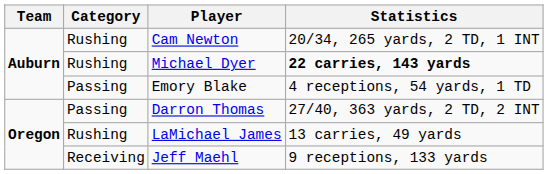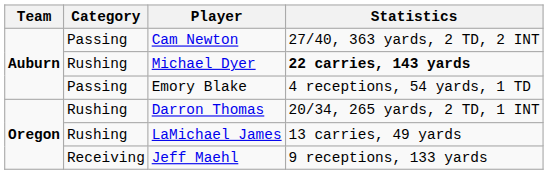(97, 40) Rushing -> (97, 40) Passing
(414, 40) 20/34, 265 yards, 2 TD, 1 INT -> (414, 40) 27/40, 363 yards, 2 TD, 2 INT
(97, 111) Passing -> (97, 111) Rushing
(414, 111) 27/40, 363 yards, 2 TD, 2 INT -> (414, 111) 20/34, 265 yards, 2 TD, 1 INT
